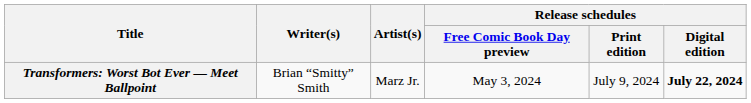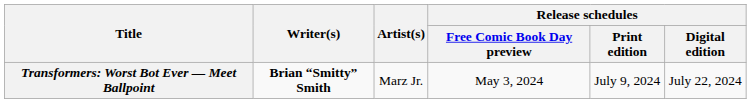(313, 80) normal -> (313, 80) bold
(705, 80) bold -> (705, 80) normal
